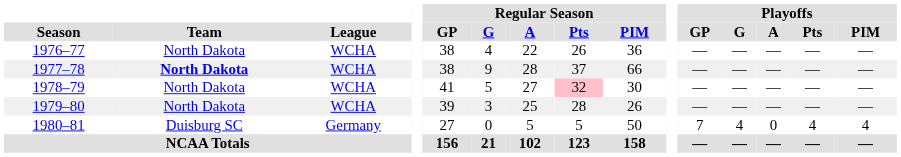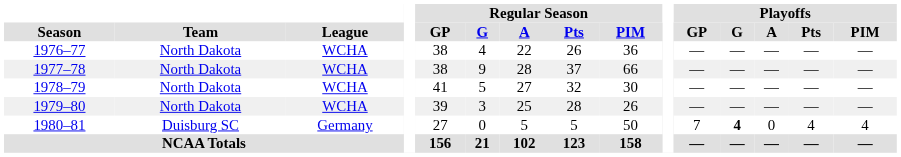(204, 69) bold -> (201, 69) normal
(579, 87) pink background -> (574, 87) no background
(740, 124) normal -> (737, 124) bold
